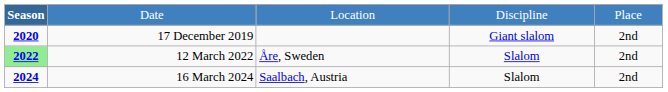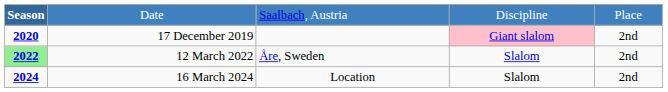(353, 15) Location -> (303, 15) Saalbach, Austria
(522, 35) no background -> (522, 35) pink background
(303, 77) Saalbach, Austria -> (353, 77) Location
